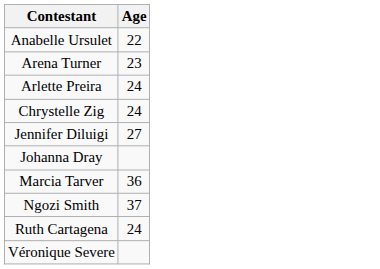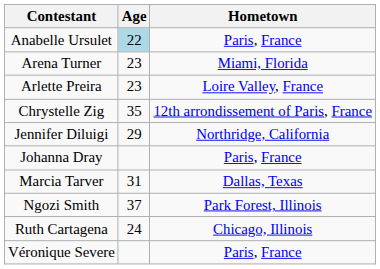+ column: (263, 16)
(134, 39) no background -> (134, 39) lightblue background
(134, 87) 24 -> (134, 87) 23
(134, 110) 24 -> (134, 110) 35
(134, 134) 27 -> (134, 134) 29
(134, 181) 36 -> (134, 181) 31
